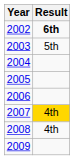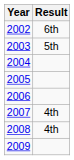(51, 29) bold -> (51, 29) normal
(51, 113) gold background -> (51, 113) no background
